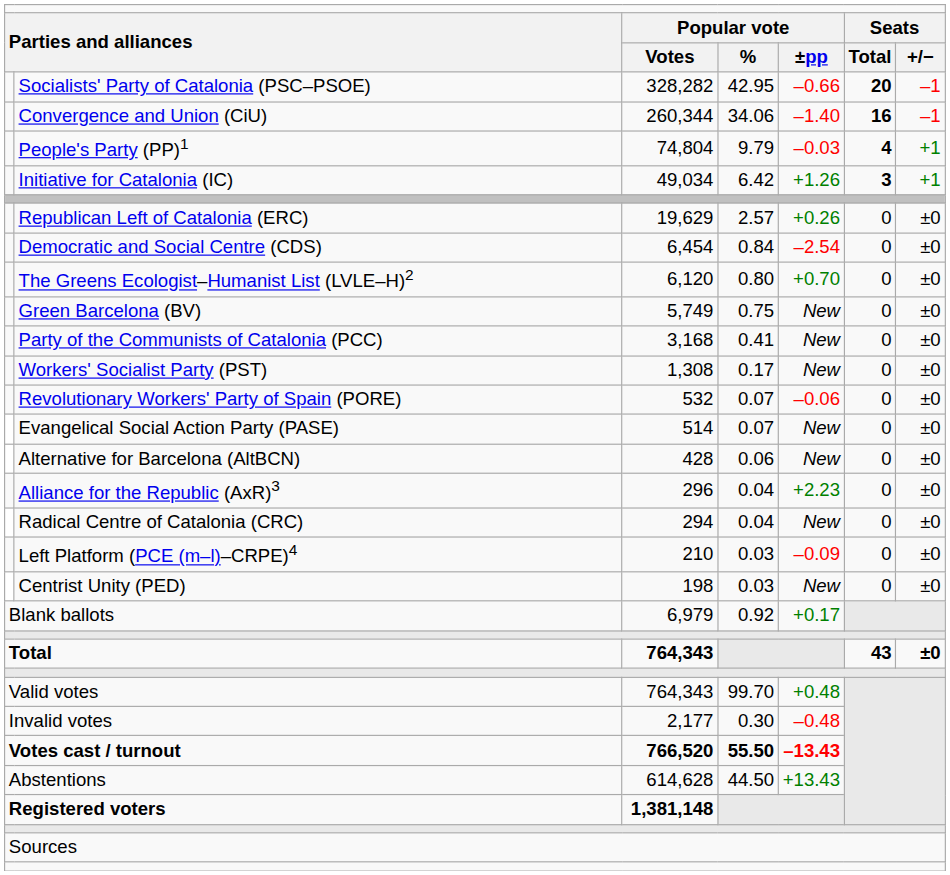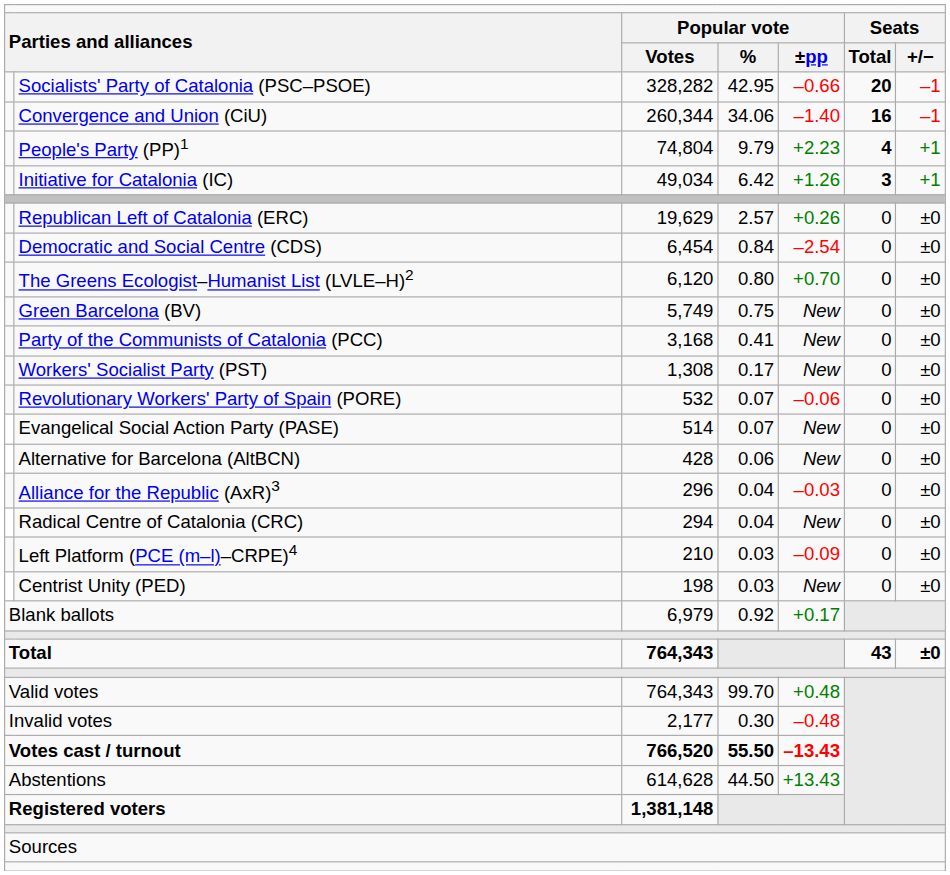(817, 148) –0.03 -> (817, 148) +2.23
(817, 490) +2.23 -> (817, 490) –0.03
